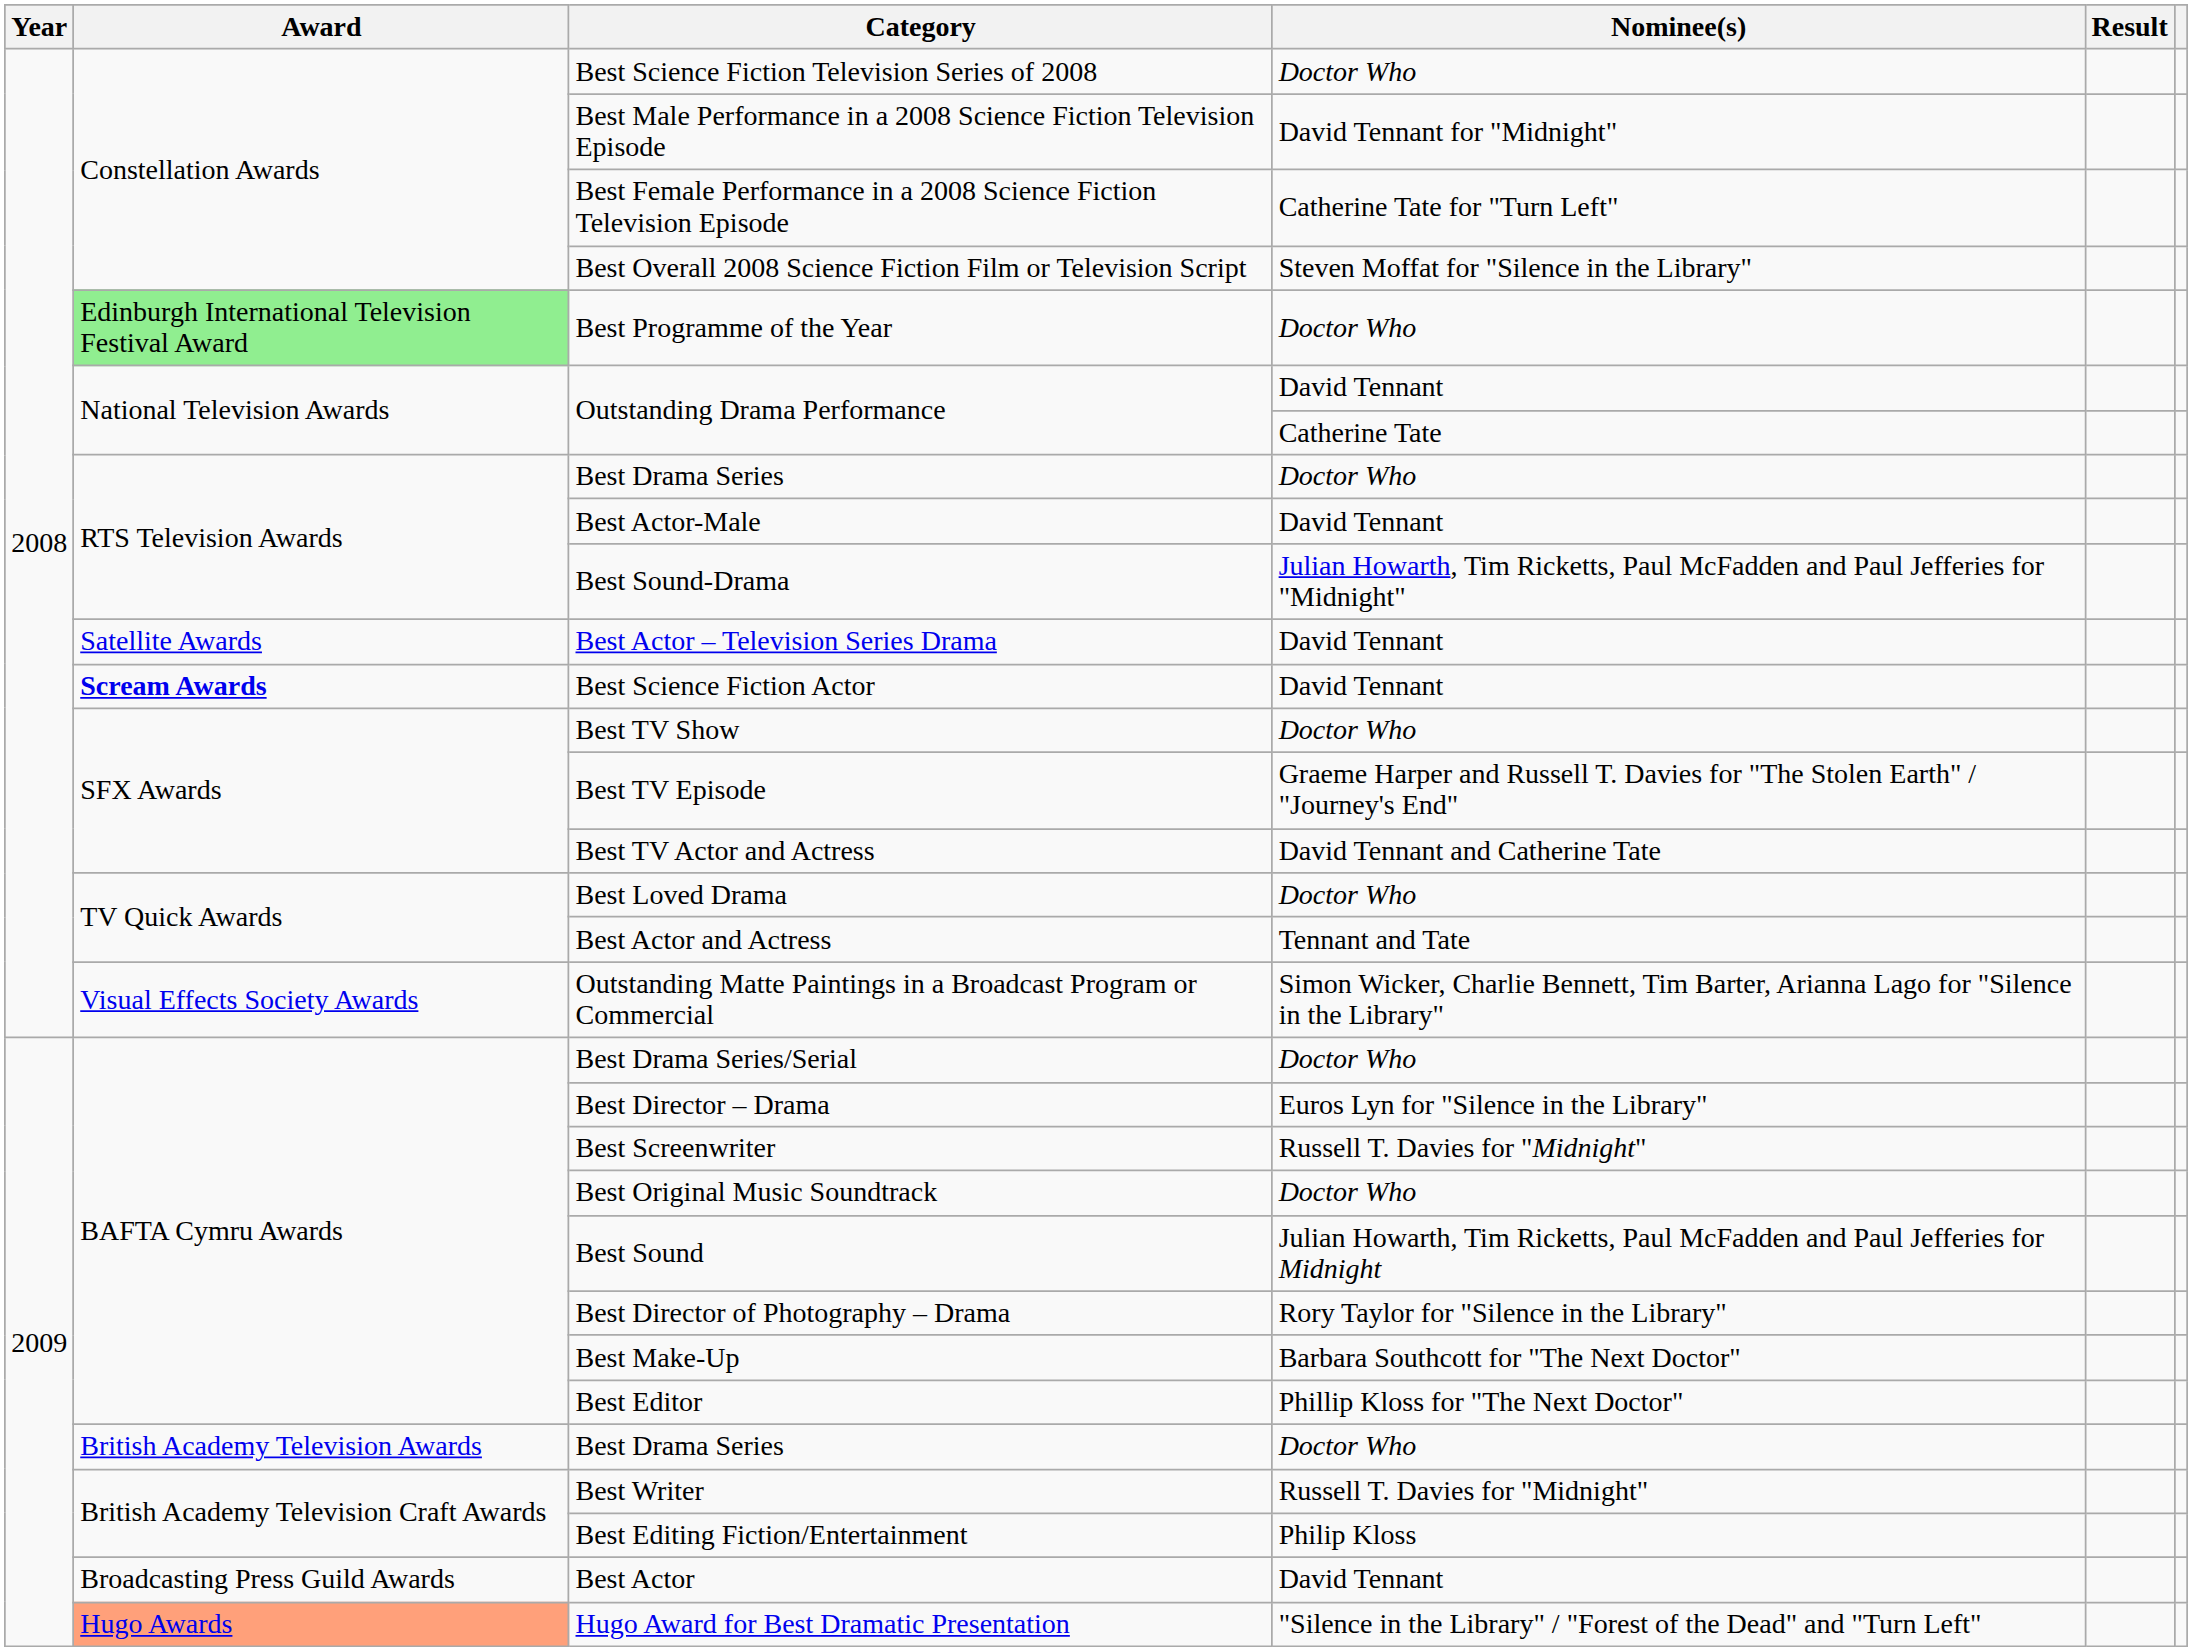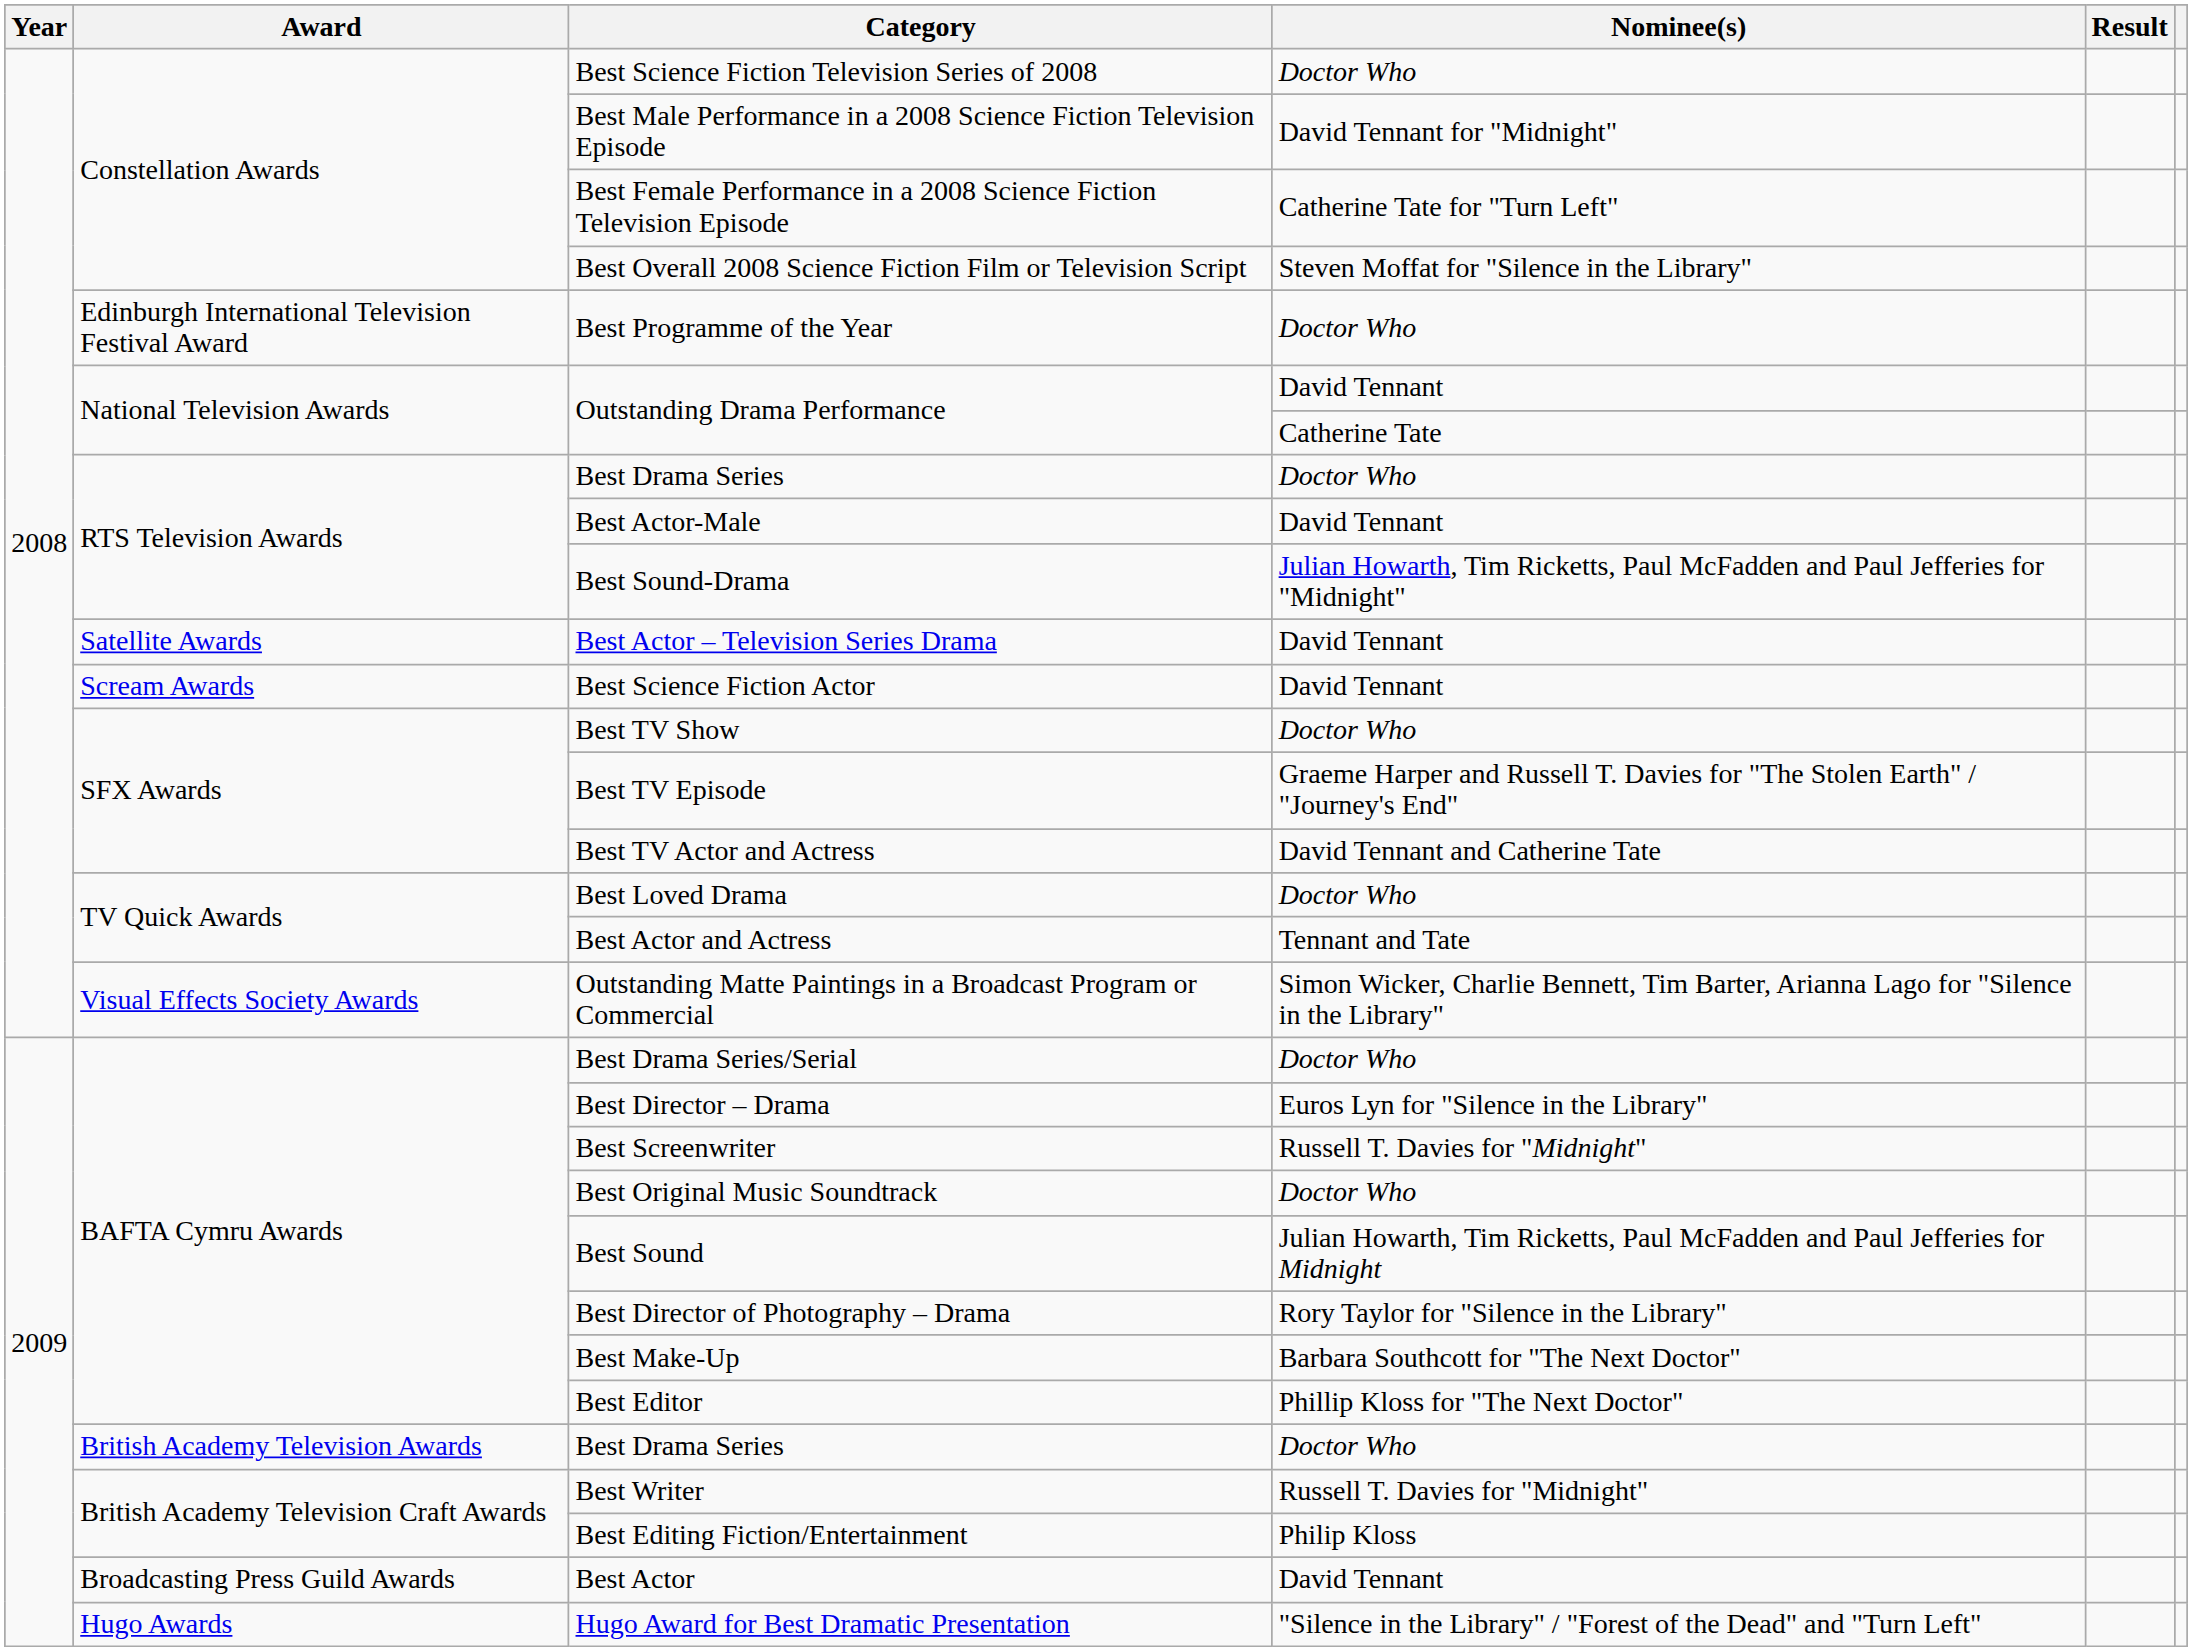(275, 327) lightgreen background -> (275, 327) no background
(173, 685) bold -> (167, 685) normal
(156, 1623) lightsalmon background -> (156, 1623) no background
